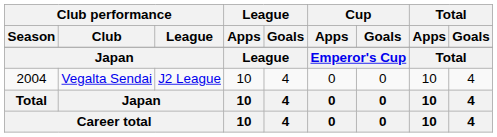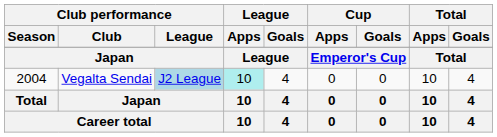(190, 79) no background -> (190, 79) lightblue background
(244, 79) no background -> (244, 79) paleturquoise background
